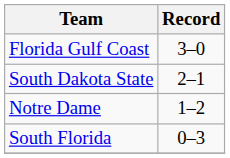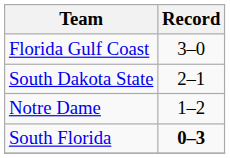(191, 138) normal -> (191, 138) bold
